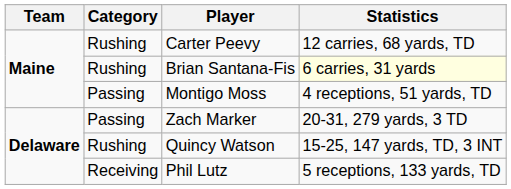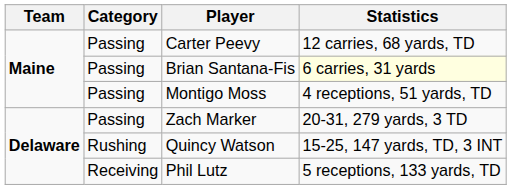(117, 43) Rushing -> (116, 43) Passing
(117, 68) Rushing -> (116, 68) Passing
